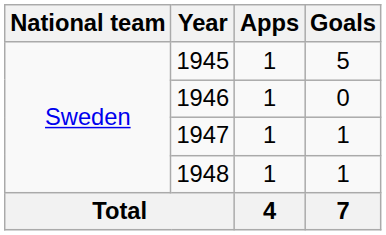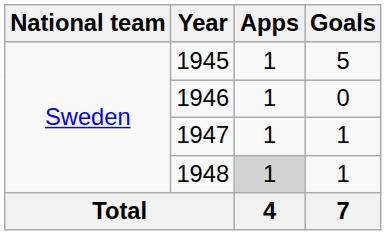(270, 173) no background -> (270, 173) lightgrey background
